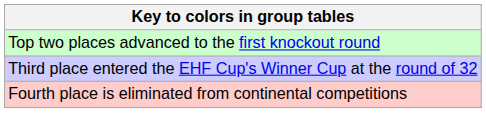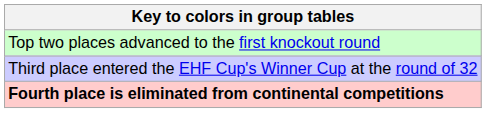(208, 94) normal -> (226, 94) bold
